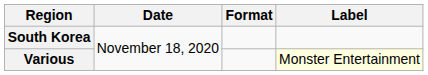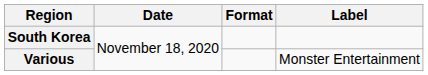(350, 59) lightyellow background -> (350, 59) no background
